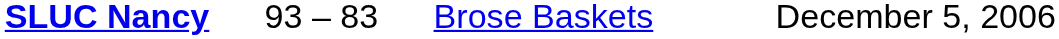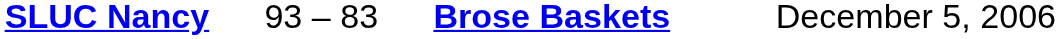(543, 16) normal -> (552, 16) bold
